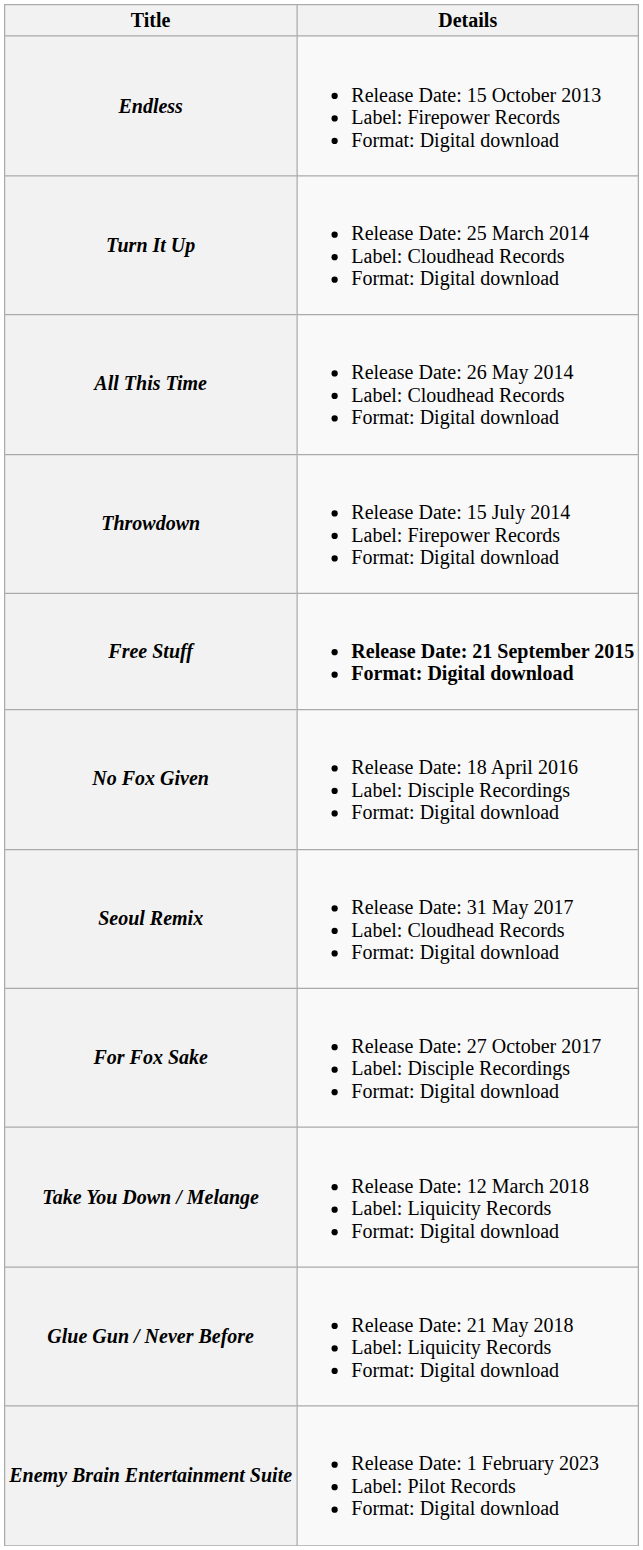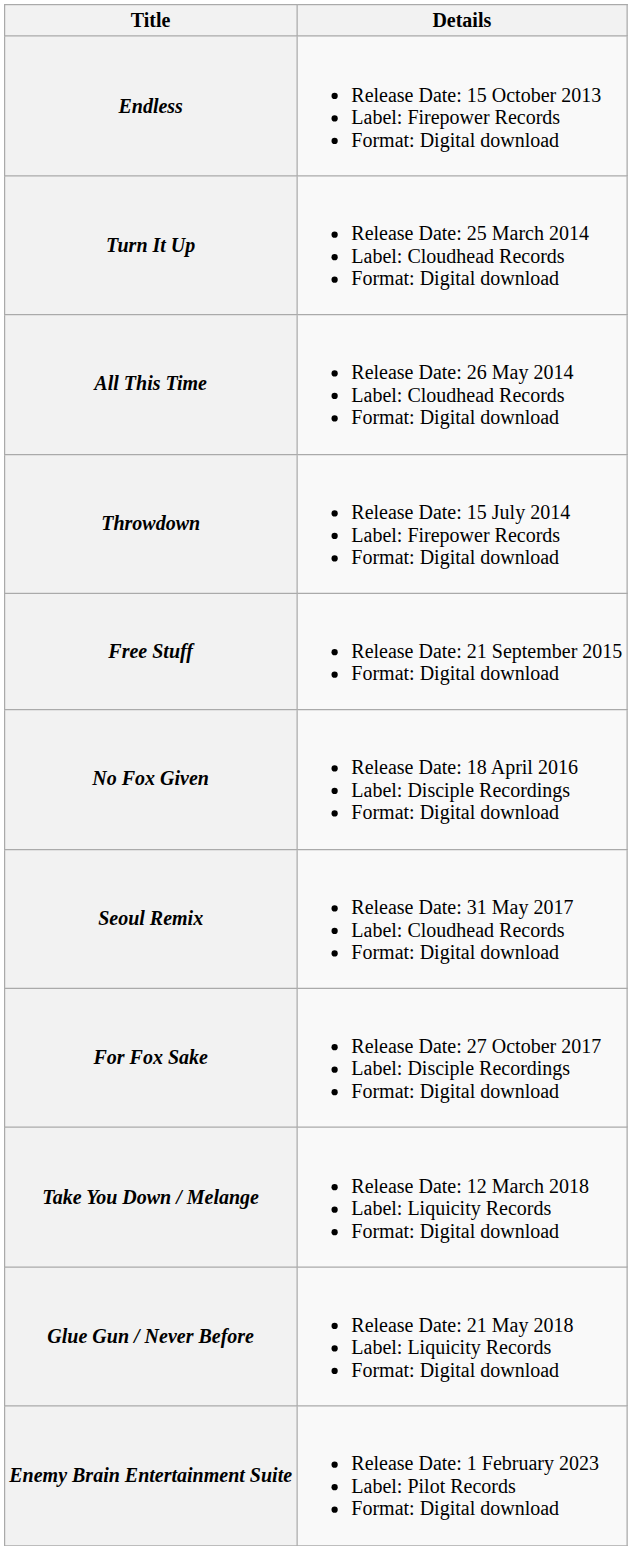(468, 663) bold -> (462, 663) normal
